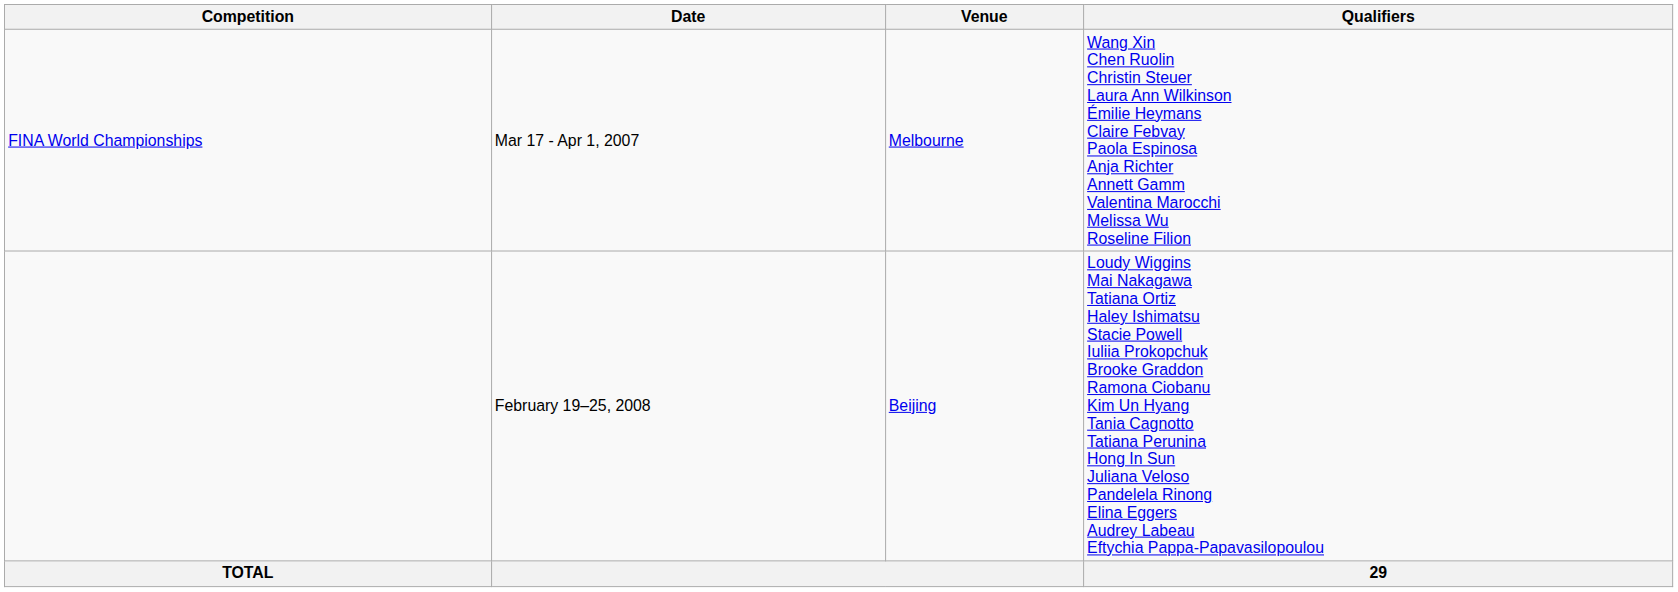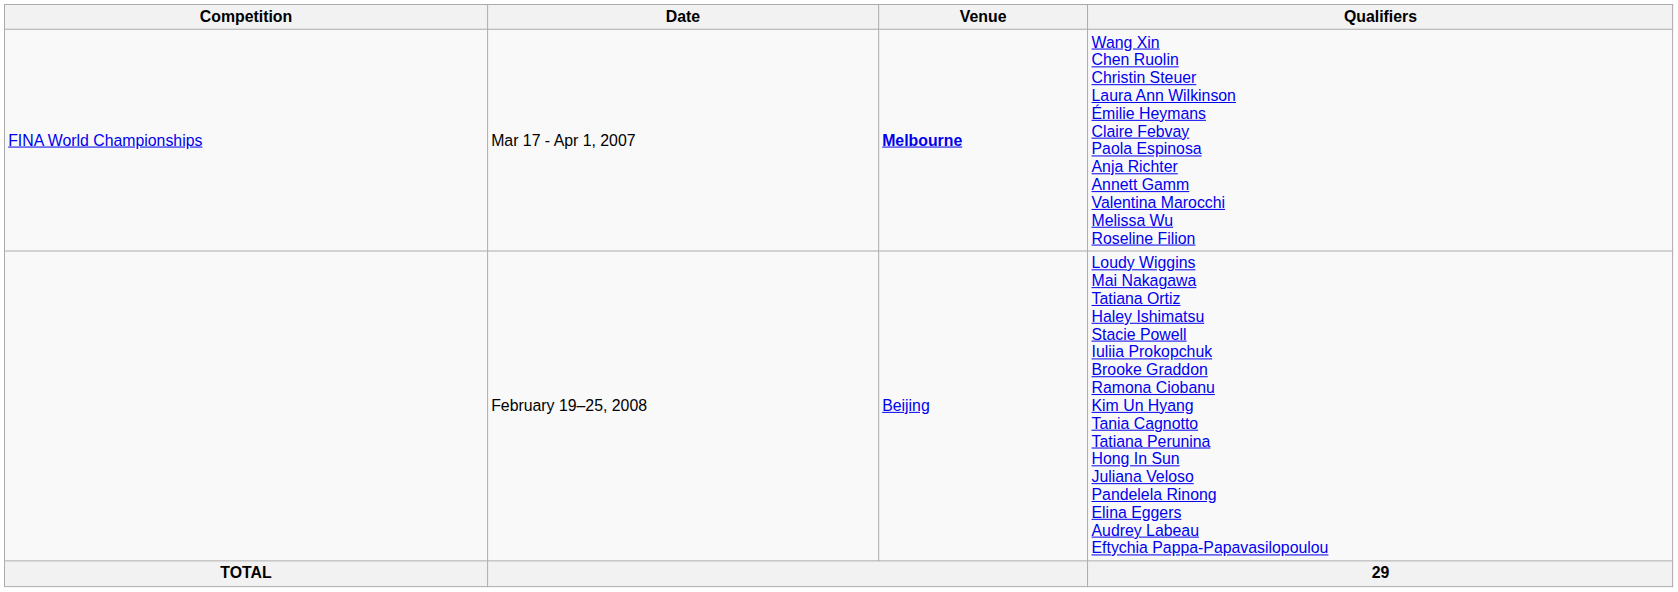(926, 140) normal -> (922, 140) bold
